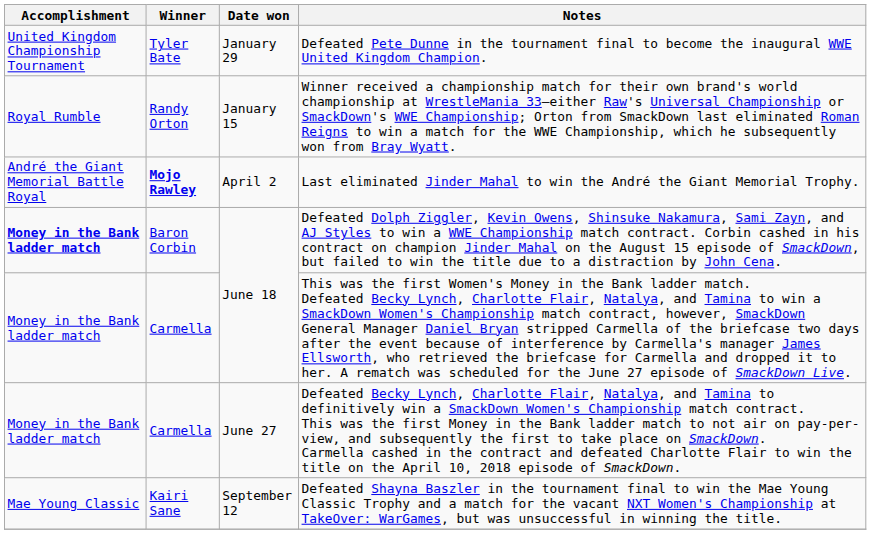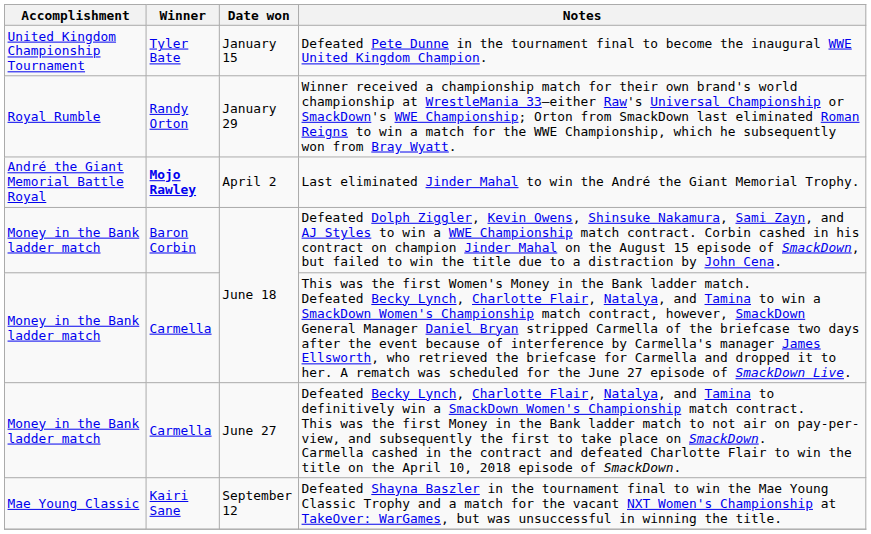(249, 51) January 29 -> (249, 51) January 15
(249, 116) January 15 -> (249, 116) January 29
(73, 240) bold -> (73, 240) normal
